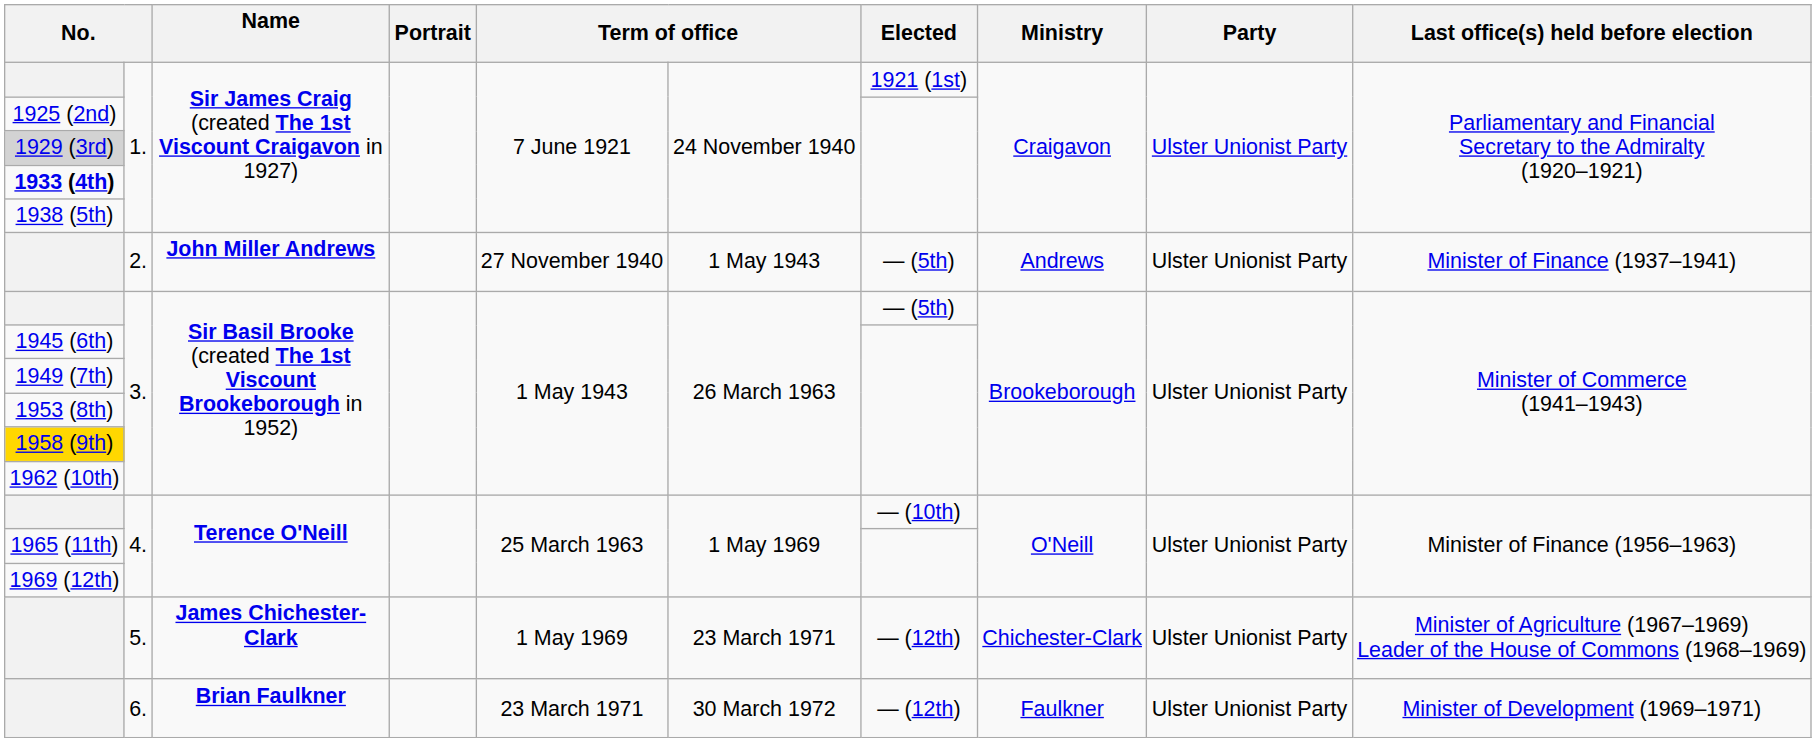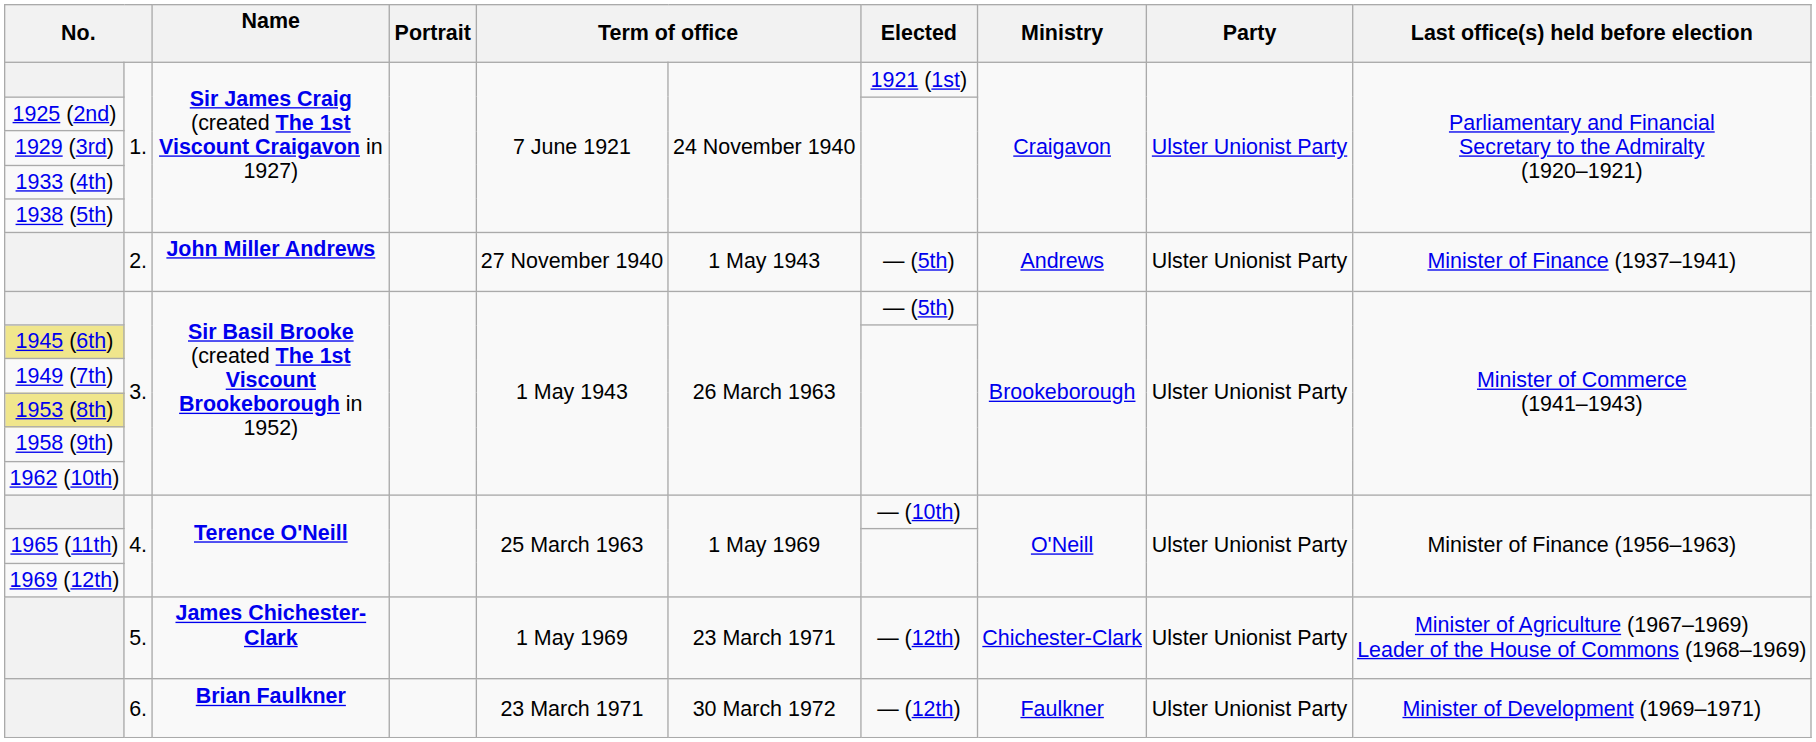(64, 147) lightgrey background -> (64, 147) no background
(64, 181) bold -> (64, 181) normal
(64, 341) no background -> (64, 341) khaki background
(64, 409) no background -> (64, 409) khaki background
(64, 443) gold background -> (64, 443) no background
